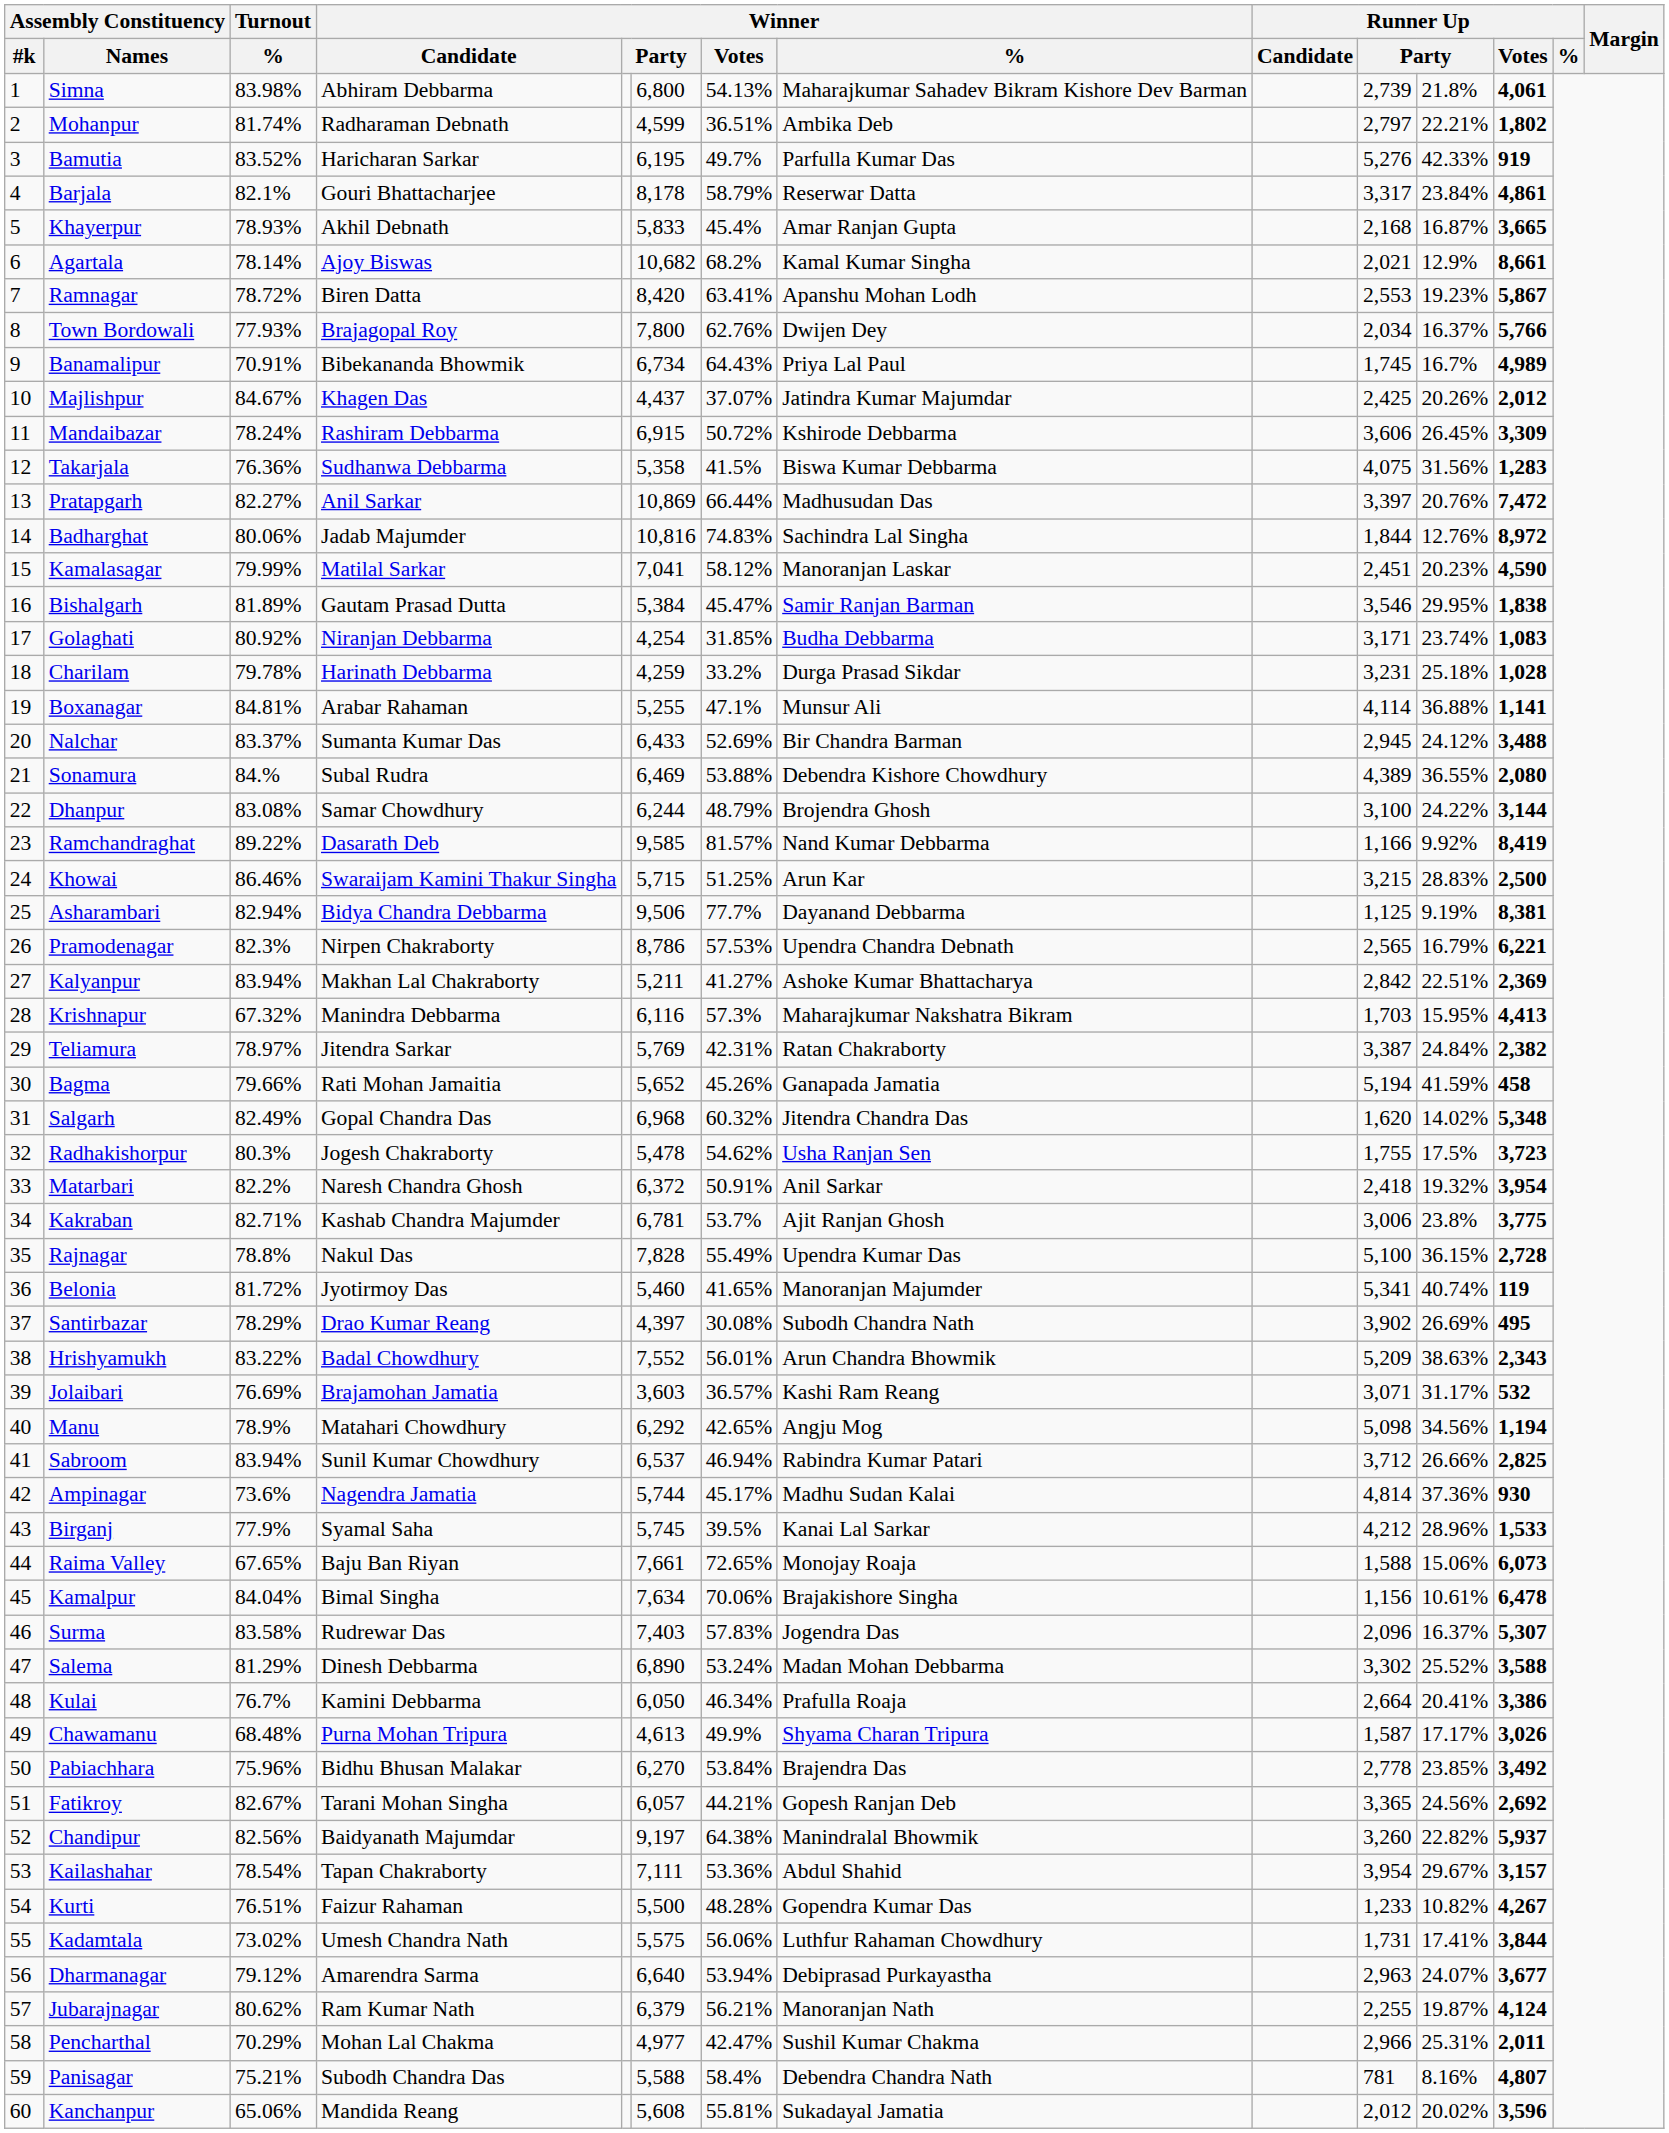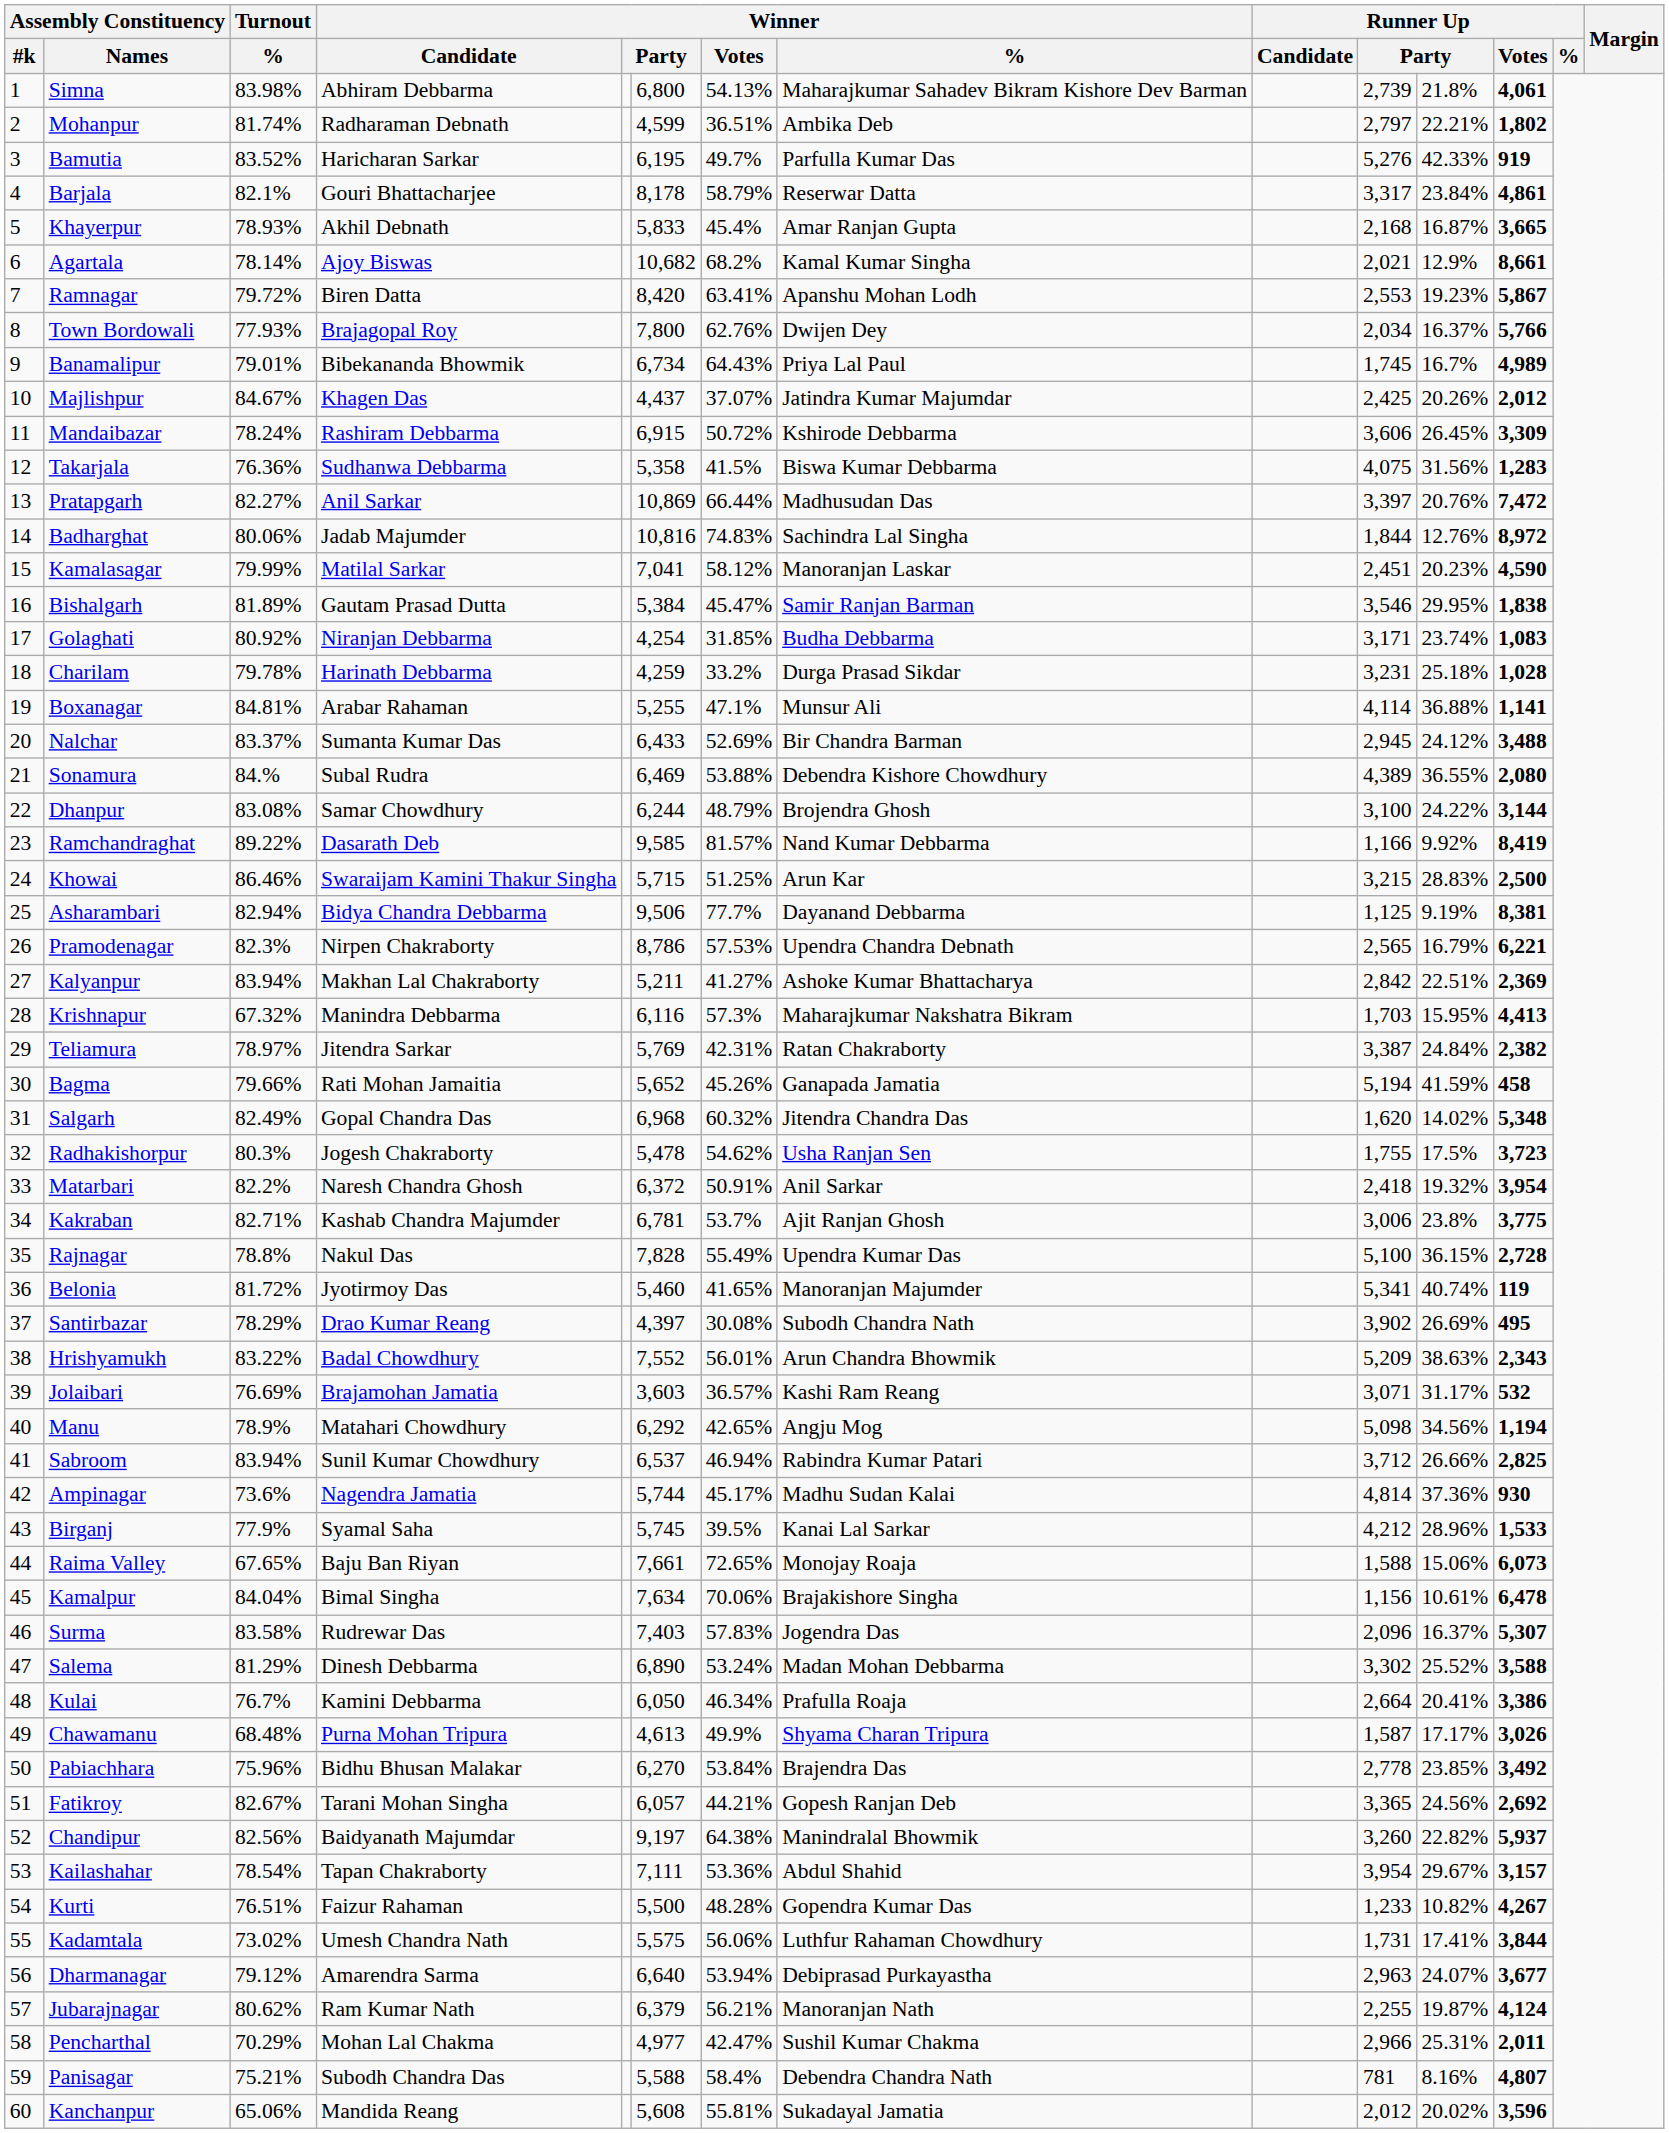(268, 295) 78.72% -> (268, 295) 79.72%
(268, 364) 70.91% -> (268, 364) 79.01%
